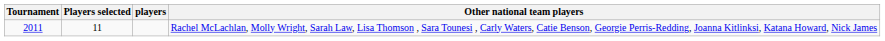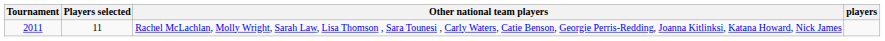columns swapped: (151, 12) <-> (524, 12)
